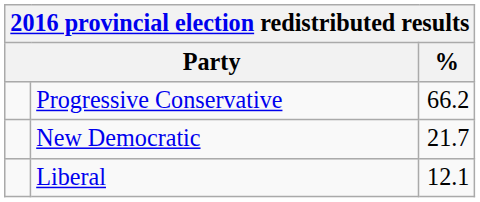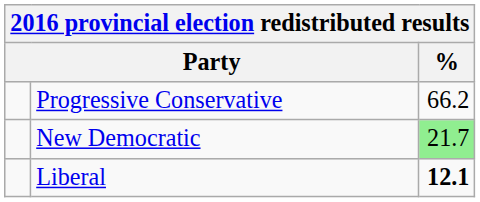(448, 138) no background -> (448, 138) lightgreen background
(448, 176) normal -> (448, 176) bold
